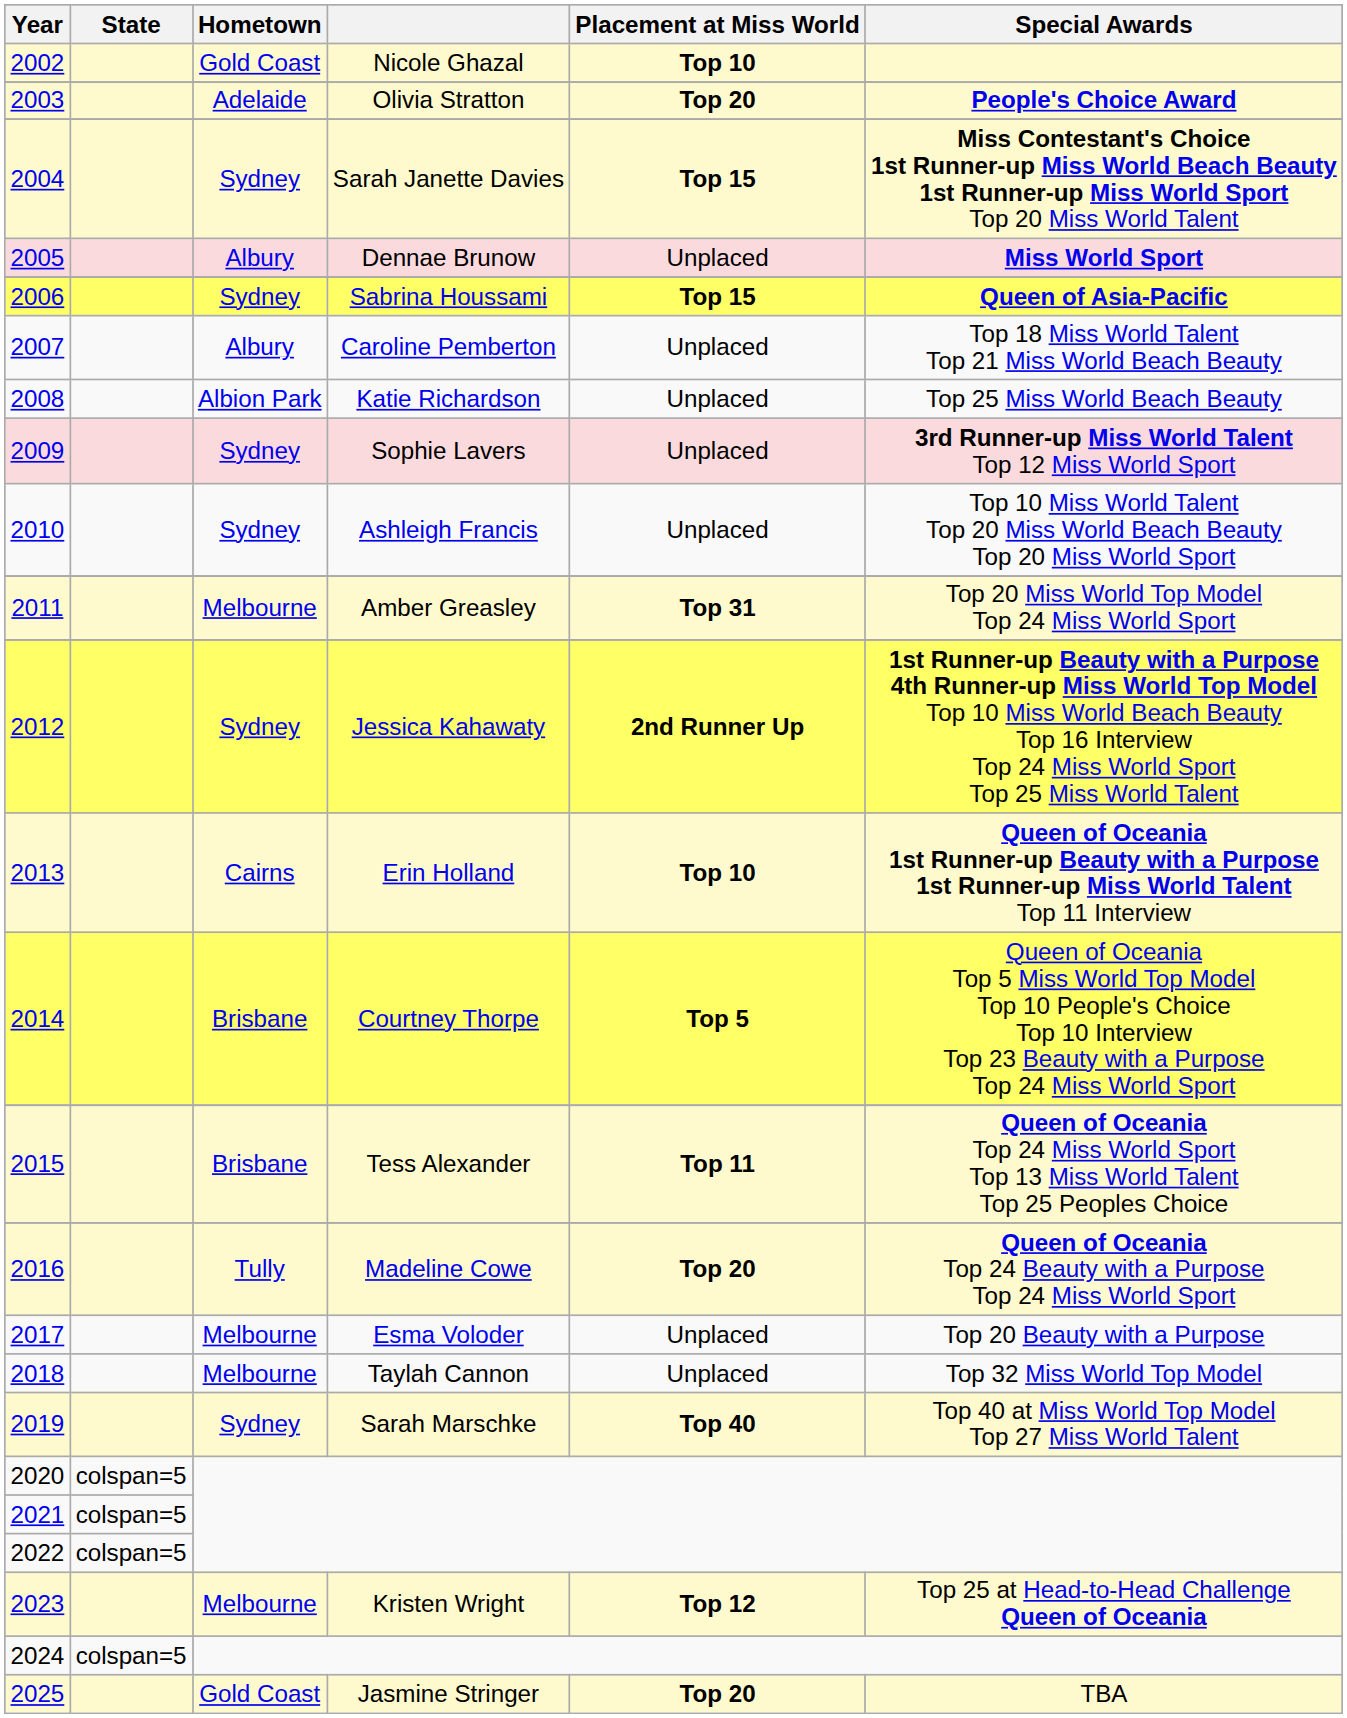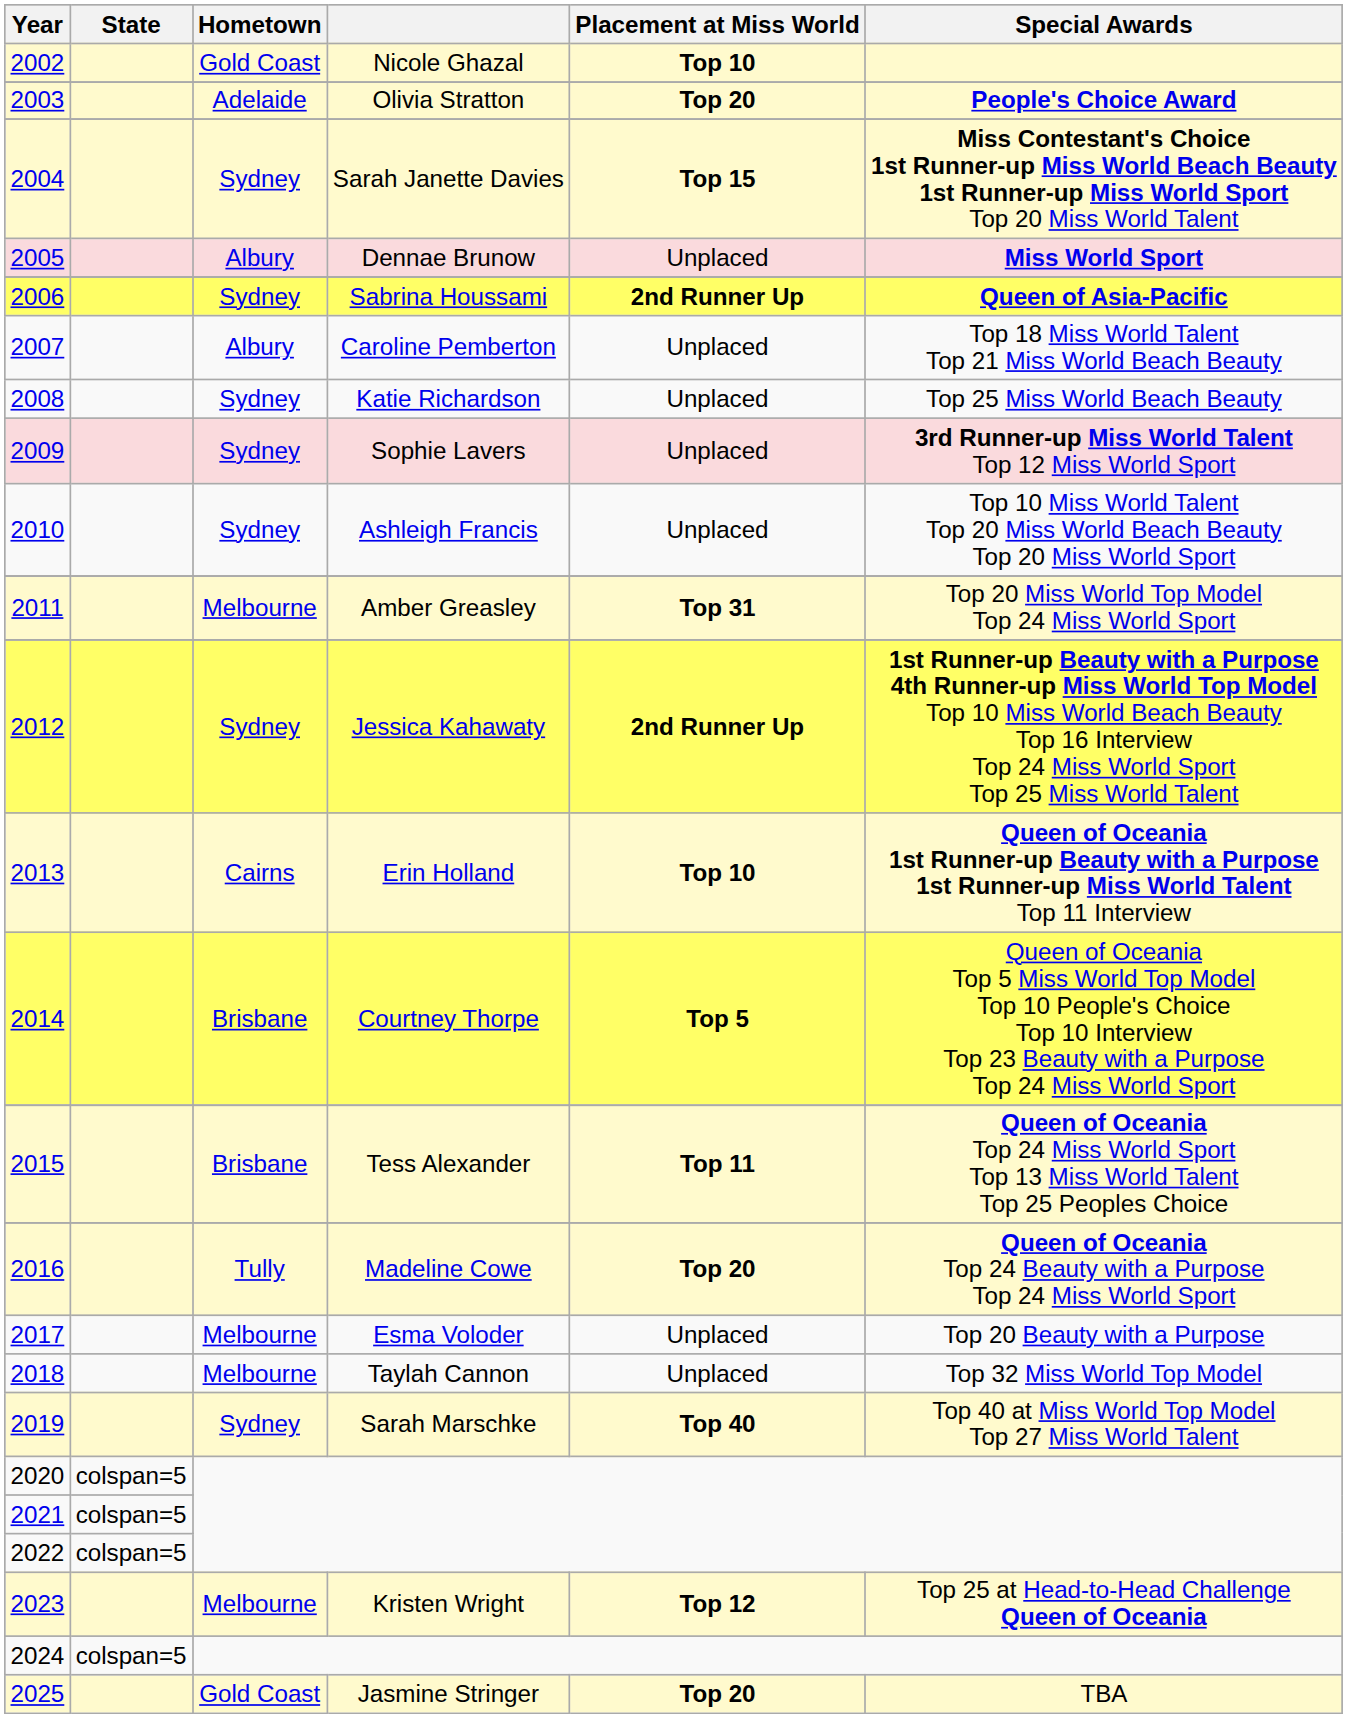(718, 296) Top 15 -> (717, 296) 2nd Runner Up
(260, 399) Albion Park -> (260, 399) Sydney
